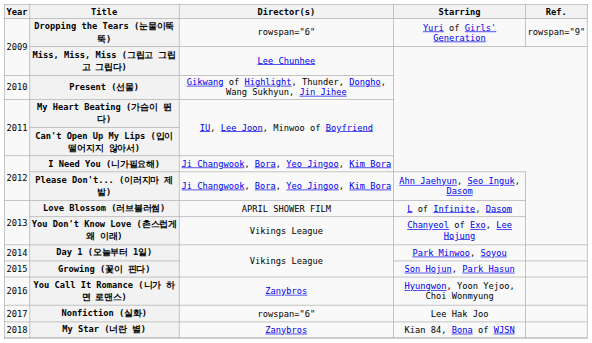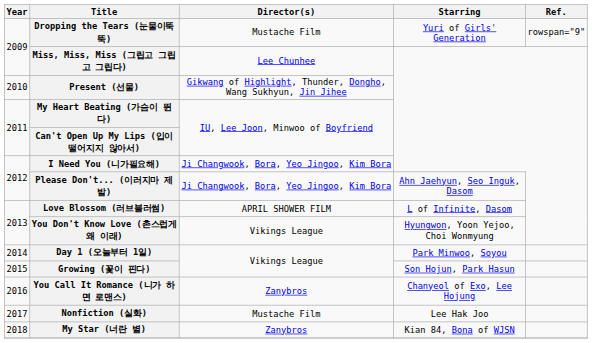(286, 33) rowspan="6" -> (286, 33) Mustache Film
(460, 231) Chanyeol of Exo, Lee Hojung -> (460, 231) Hyungwon, Yoon Yejoo, Choi Wonmyung
(460, 291) Hyungwon, Yoon Yejoo, Choi Wonmyung -> (460, 291) Chanyeol of Exo, Lee Hojung
(286, 314) rowspan="6" -> (286, 314) Mustache Film
